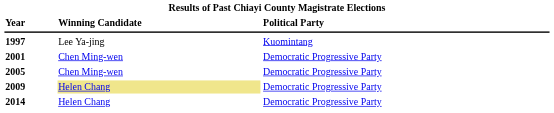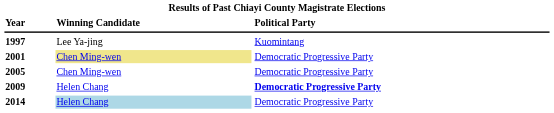(91, 57) no background -> (89, 57) khaki background
(84, 87) khaki background -> (82, 87) no background
(322, 87) normal -> (318, 87) bold
(84, 102) no background -> (82, 102) lightblue background
